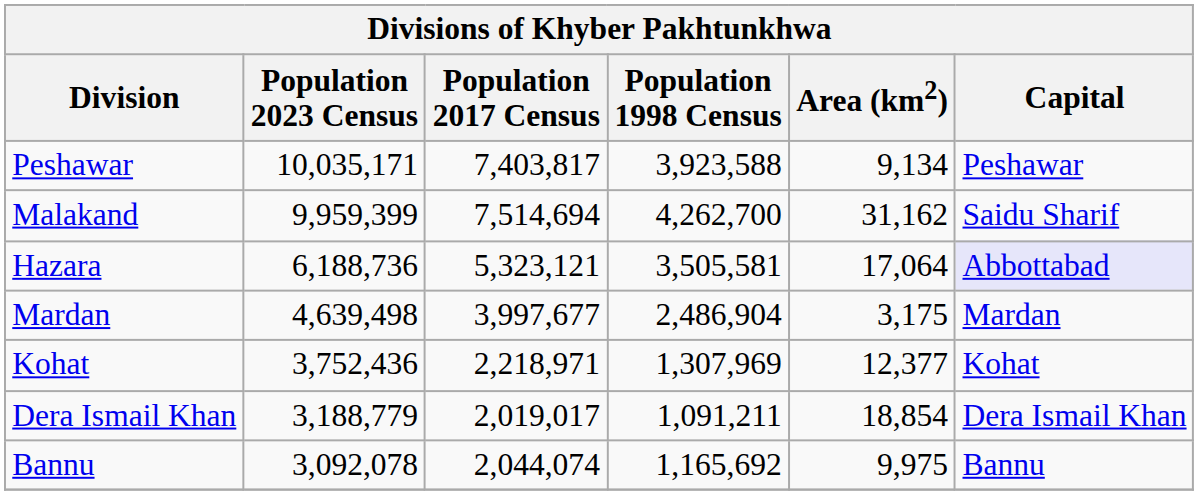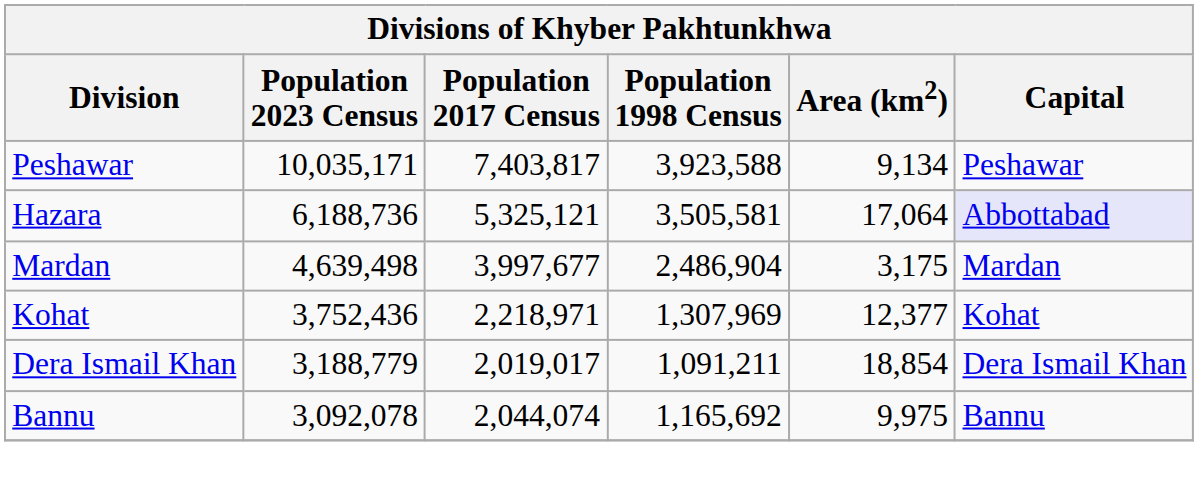- row: (75, 214)
(537, 264) 5,323,121 -> (537, 214) 5,325,121
